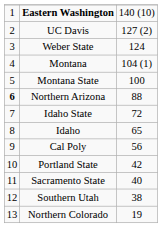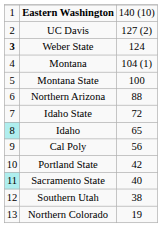(12, 46) normal -> (12, 46) bold
(12, 97) bold -> (12, 97) normal
(12, 130) no background -> (12, 130) paleturquoise background
(12, 180) no background -> (12, 180) paleturquoise background
